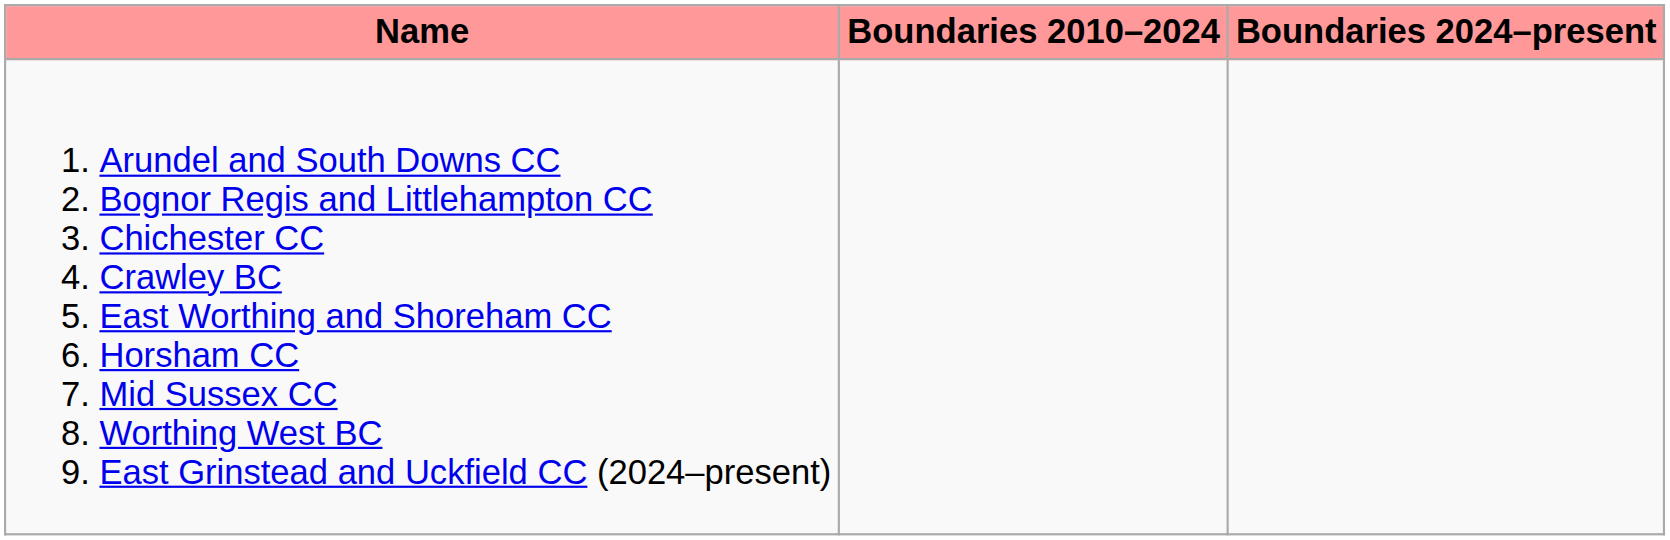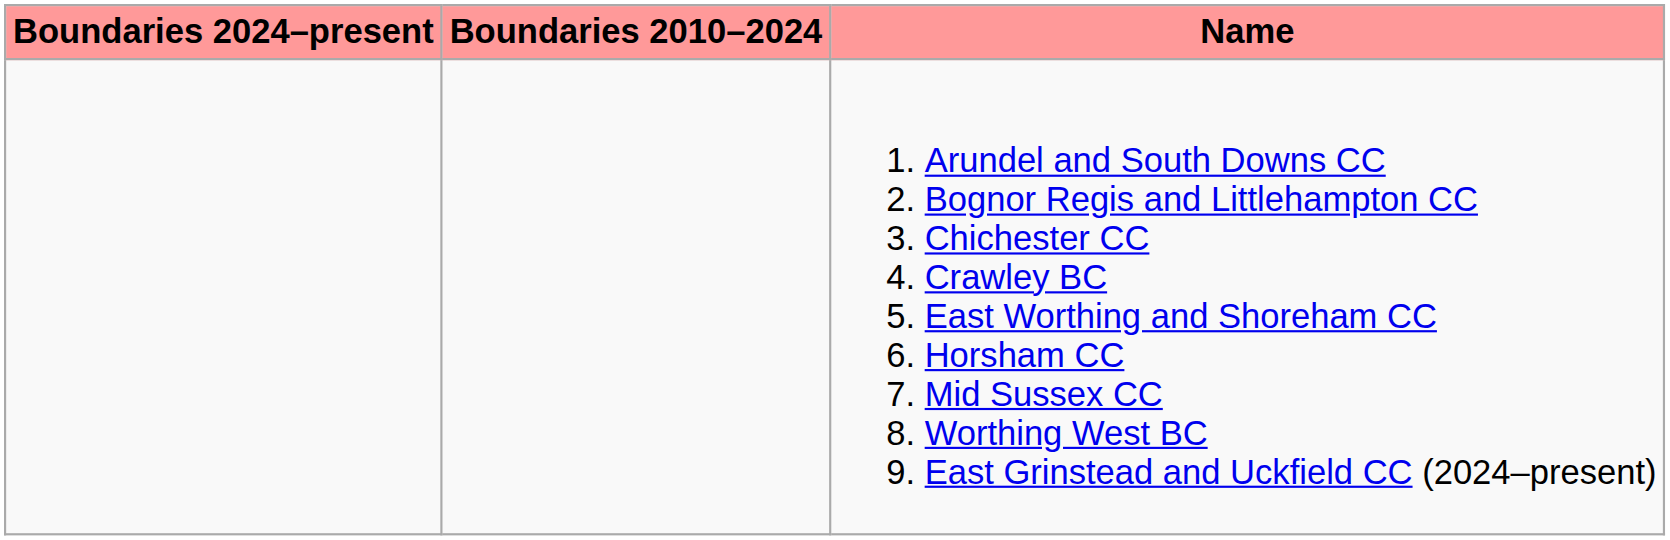columns swapped: (422, 31) <-> (1446, 31)
